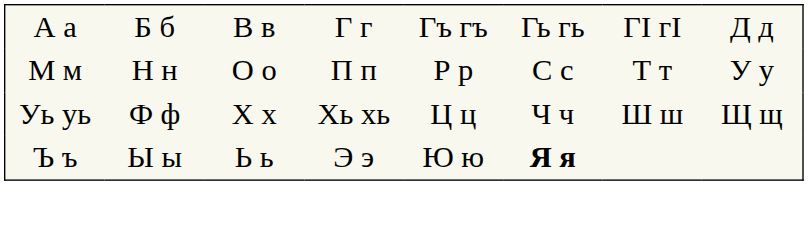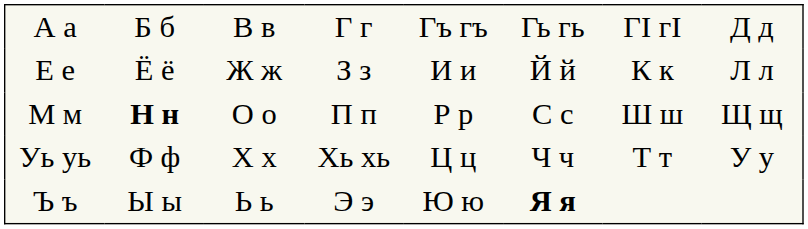+ row: (55, 70)
(155, 70) normal -> (155, 113) bold
(652, 70) Т т -> (652, 113) Ш ш
(752, 70) У у -> (752, 113) Щ щ
(652, 113) Ш ш -> (652, 157) Т т
(752, 113) Щ щ -> (752, 157) У у
